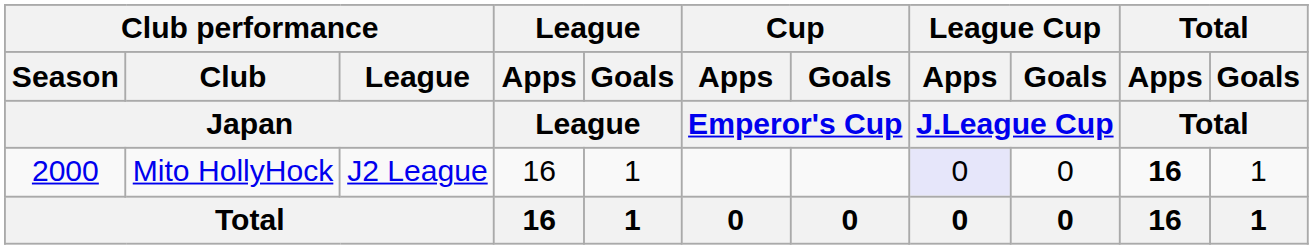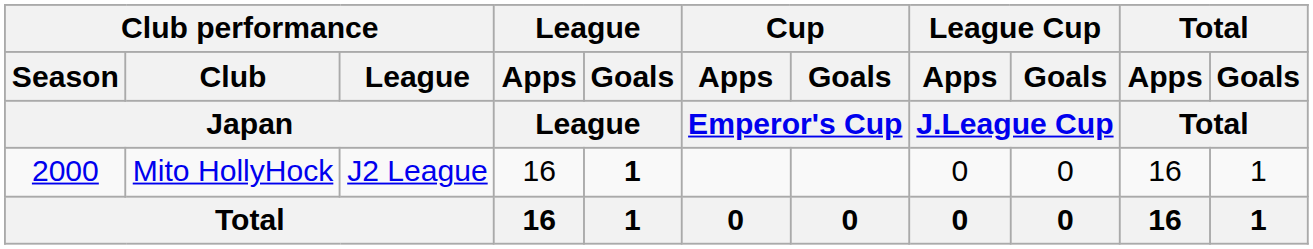(632, 171) normal -> (632, 171) bold
(960, 171) lavender background -> (960, 171) no background
(1165, 171) bold -> (1165, 171) normal
